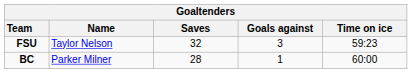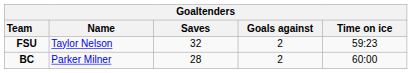(280, 44) 3 -> (280, 44) 2
(280, 60) 1 -> (280, 60) 2
